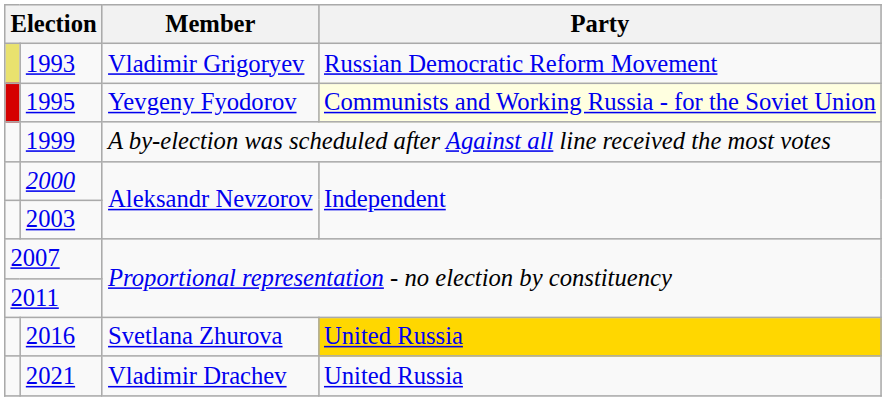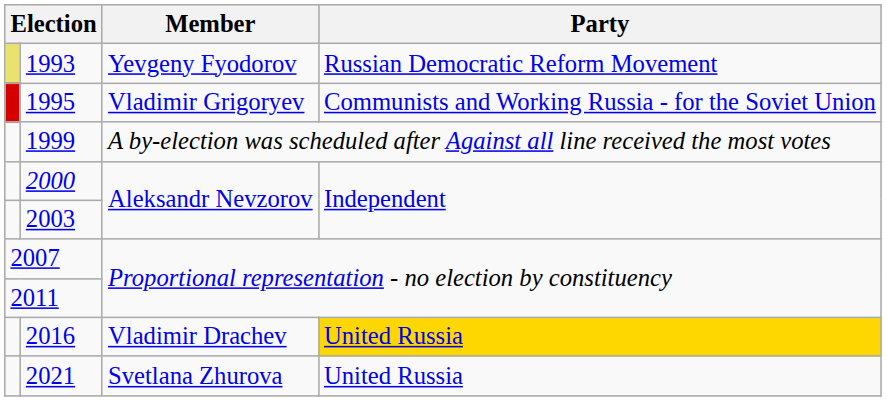(206, 63) Vladimir Grigoryev -> (202, 63) Yevgeny Fyodorov
(202, 102) Yevgeny Fyodorov -> (206, 102) Vladimir Grigoryev
(600, 102) lightyellow background -> (600, 102) no background
(195, 336) Svetlana Zhurova -> (197, 336) Vladimir Drachev
(197, 375) Vladimir Drachev -> (195, 375) Svetlana Zhurova
